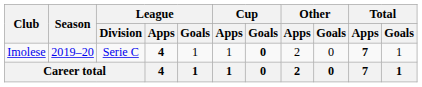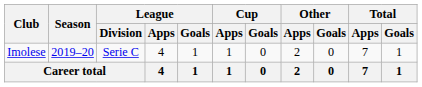(161, 52) bold -> (161, 52) normal
(263, 52) bold -> (263, 52) normal
(365, 52) bold -> (365, 52) normal
